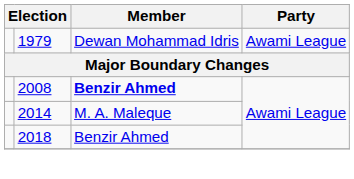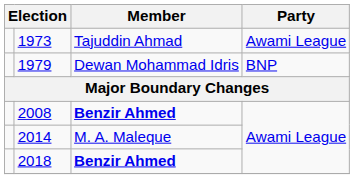+ row: (35, 40)
(296, 40) Awami League -> (261, 64) BNP
(121, 137) normal -> (125, 161) bold
